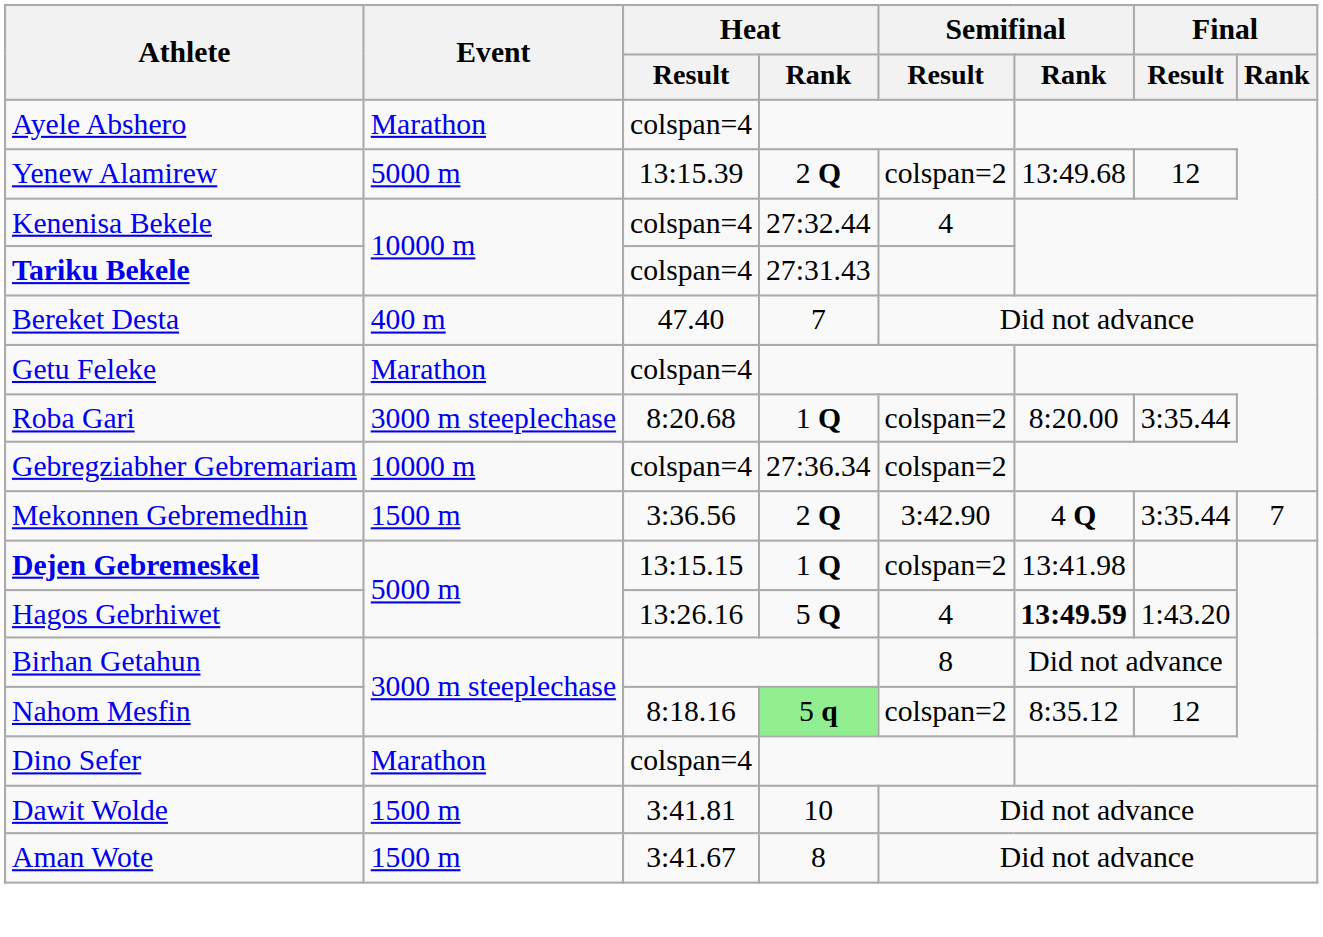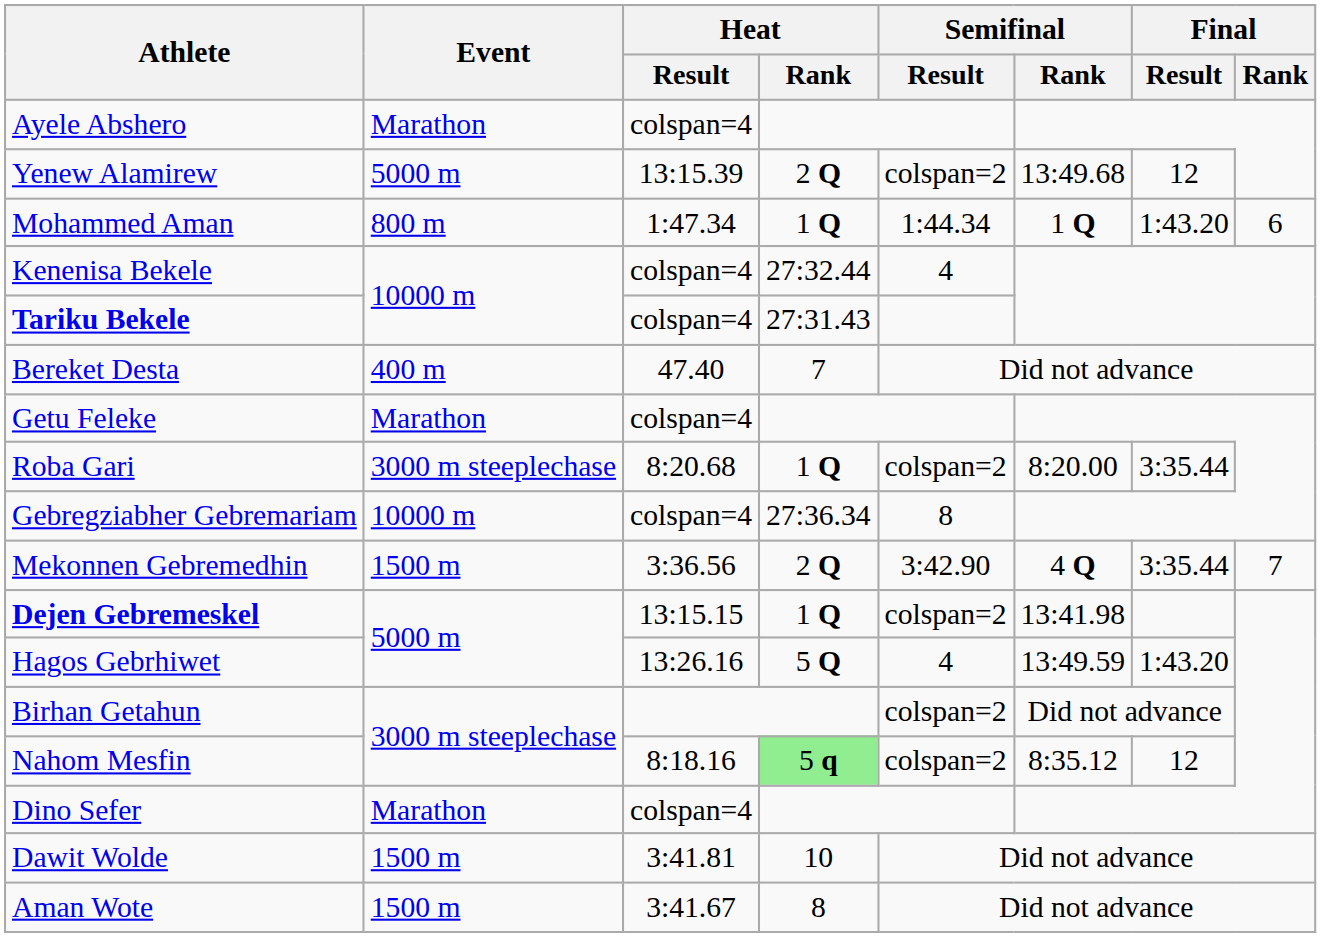+ row: (123, 222)
(946, 467) colspan=2 -> (946, 515) 8
(1074, 613) bold -> (1073, 662) normal
(946, 662) 8 -> (946, 711) colspan=2
